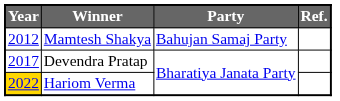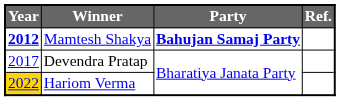(23, 38) normal -> (23, 38) bold
(221, 38) normal -> (228, 38) bold
